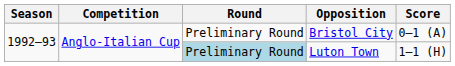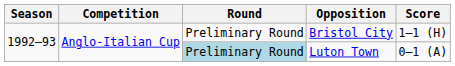(423, 33) 0–1 (A) -> (423, 33) 1–1 (H)
(423, 52) 1–1 (H) -> (423, 52) 0–1 (A)
